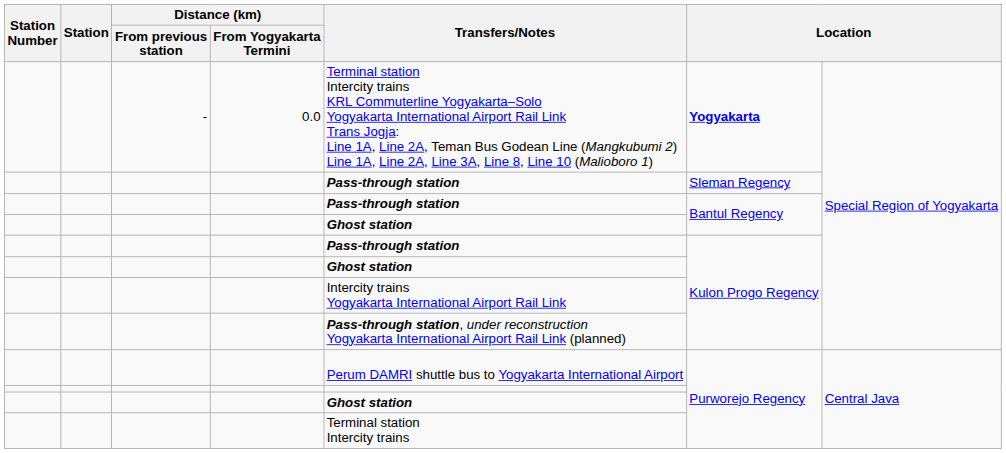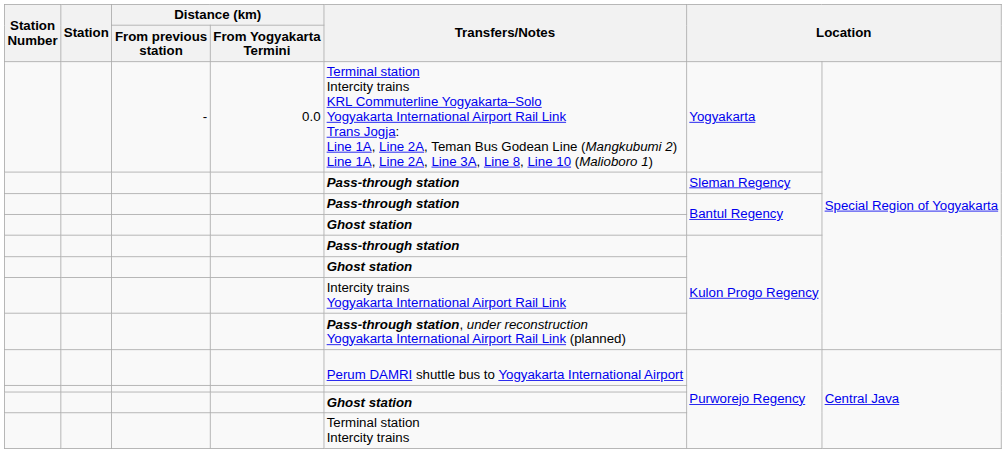(725, 116) bold -> (722, 116) normal
